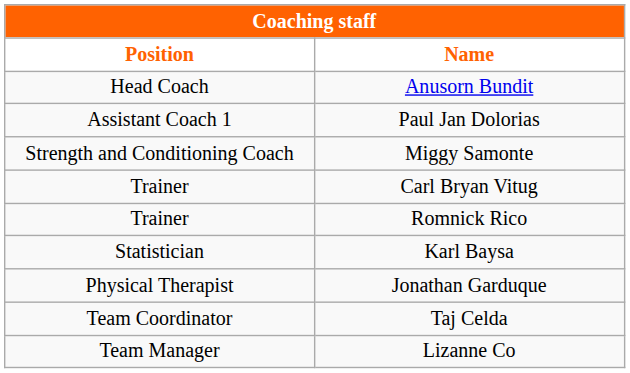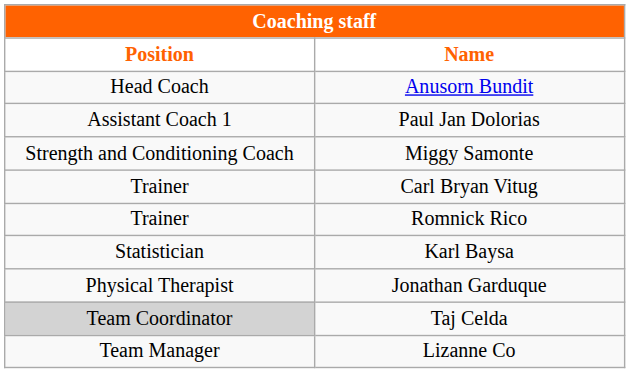(160, 318) no background -> (160, 318) lightgrey background
